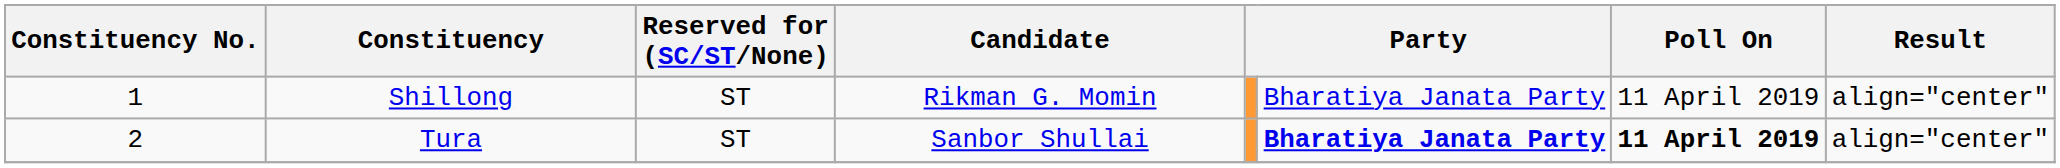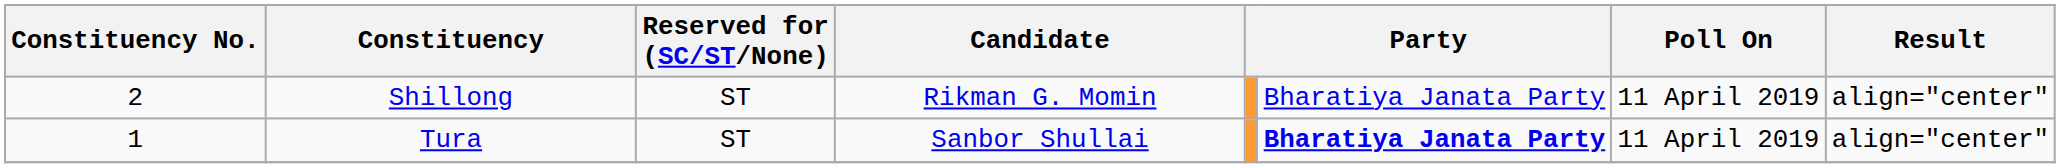(135, 98) 1 -> (135, 98) 2
(135, 140) 2 -> (135, 140) 1
(1718, 140) bold -> (1718, 140) normal
